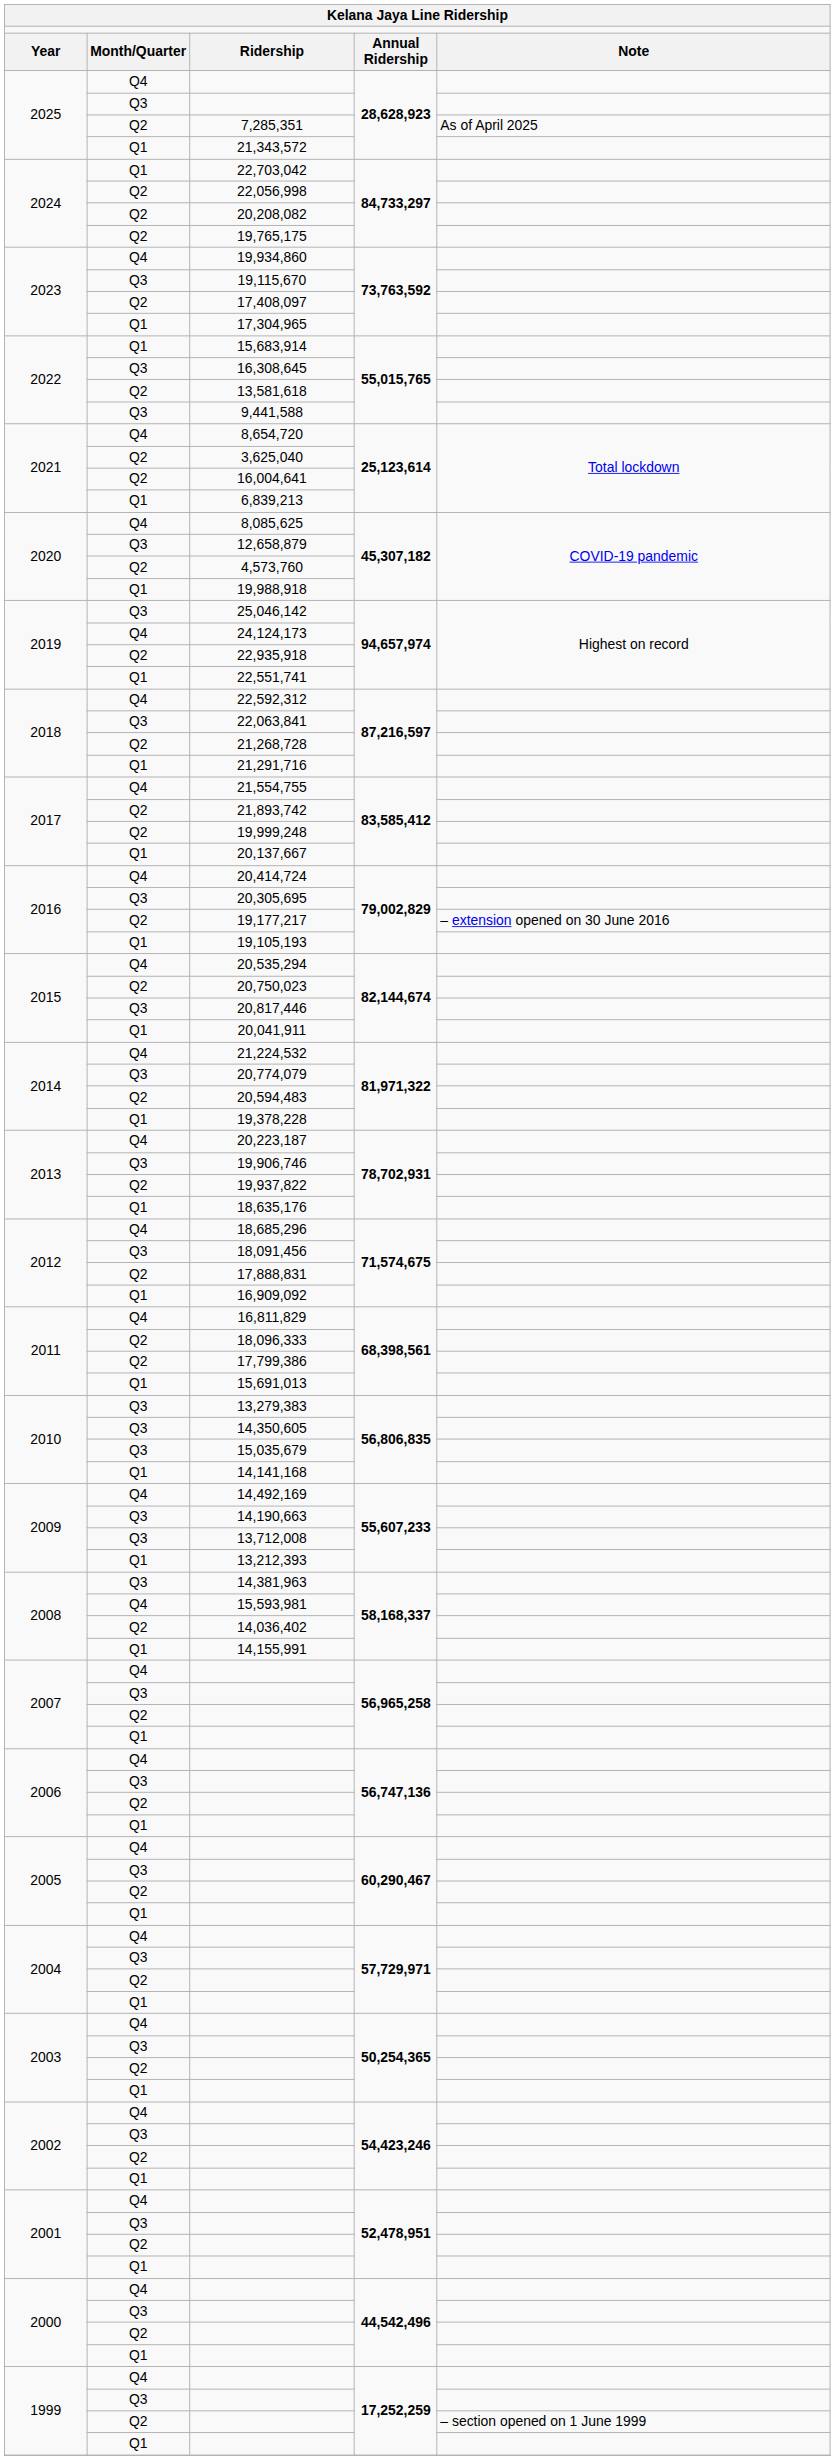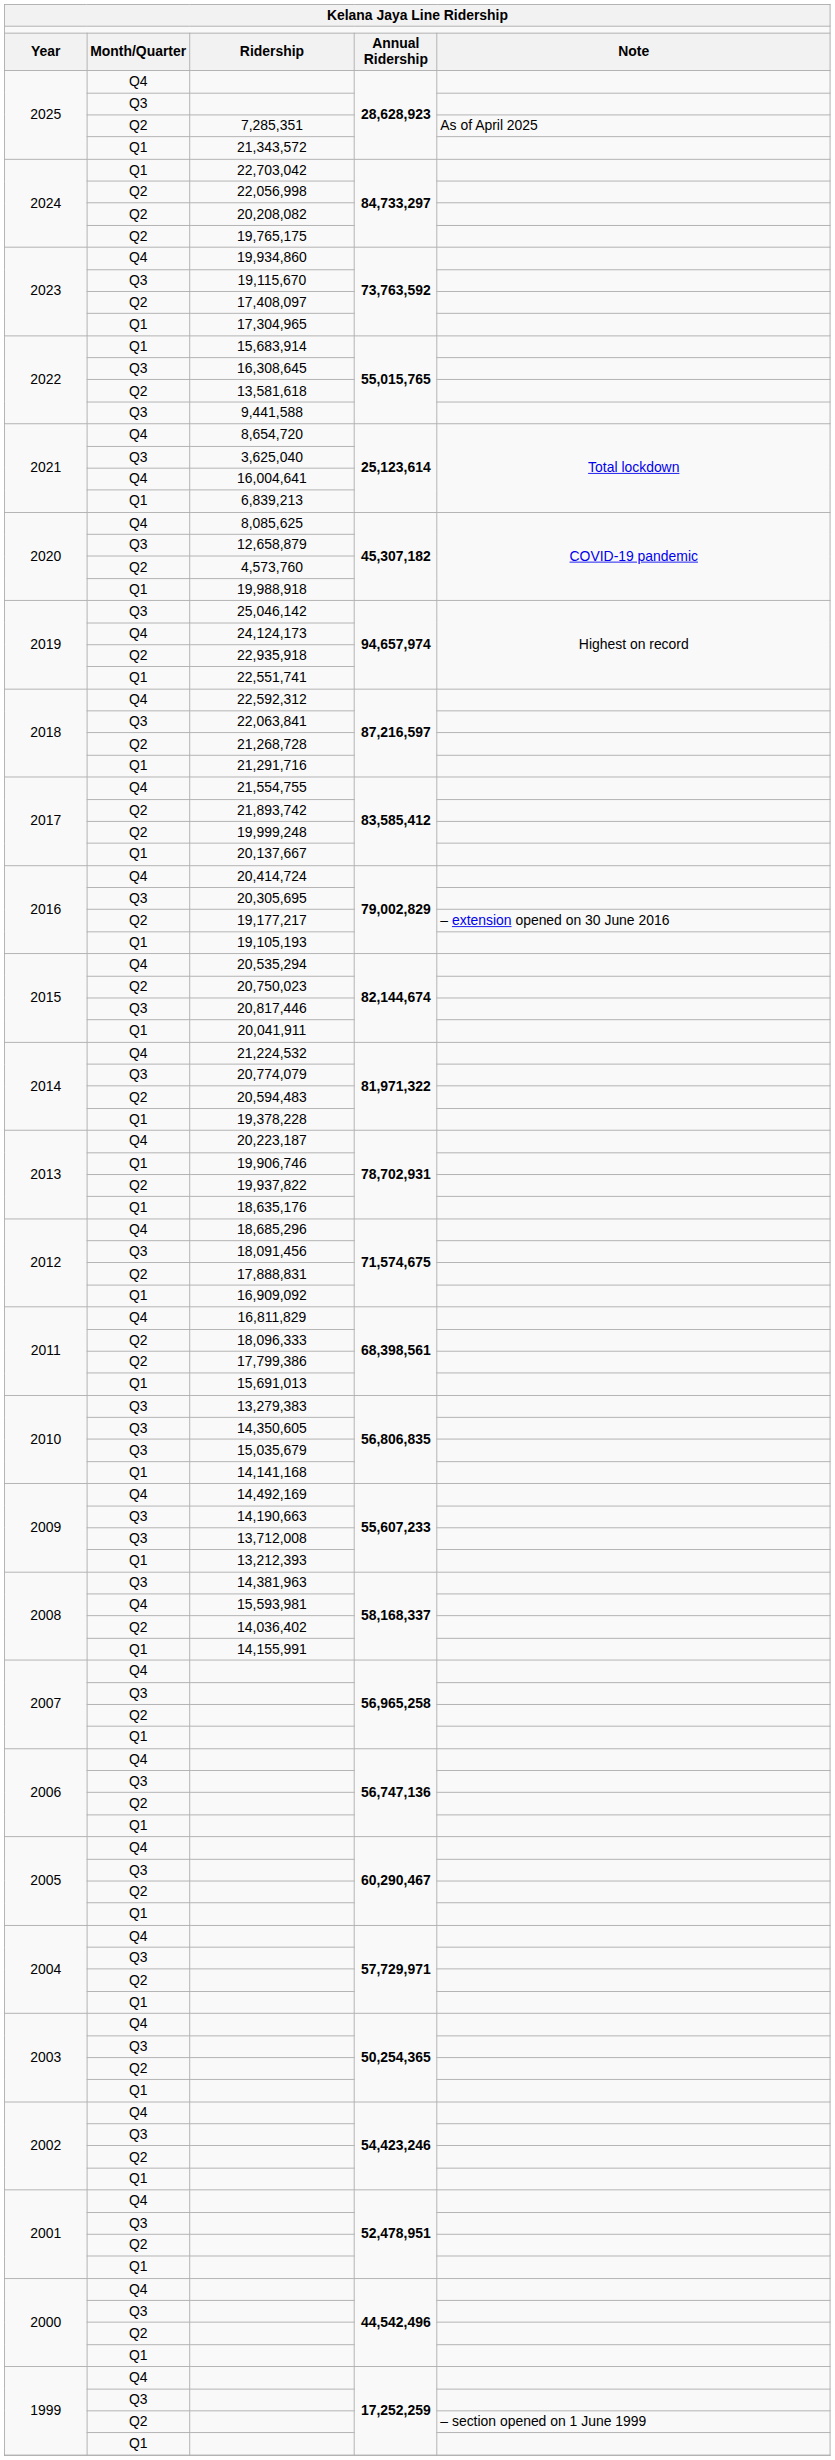(138, 457) Q2 -> (138, 457) Q3
(138, 479) Q2 -> (138, 479) Q4
(138, 1163) Q3 -> (138, 1163) Q1
